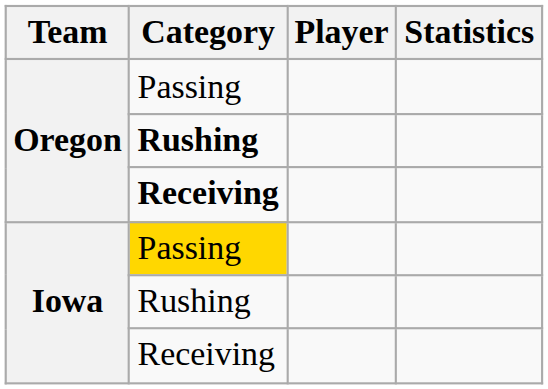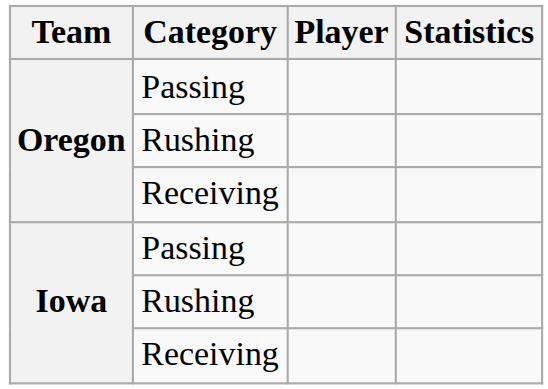(198, 139) bold -> (198, 139) normal
(208, 193) bold -> (210, 193) normal
(189, 247) gold background -> (193, 247) no background
